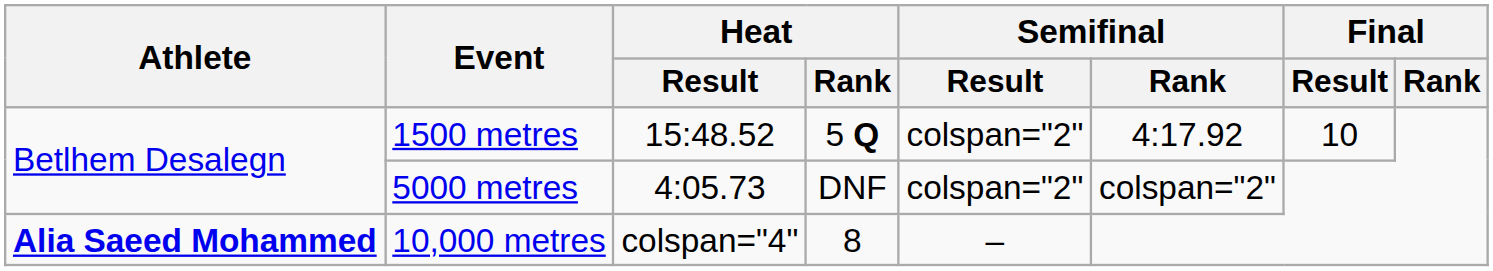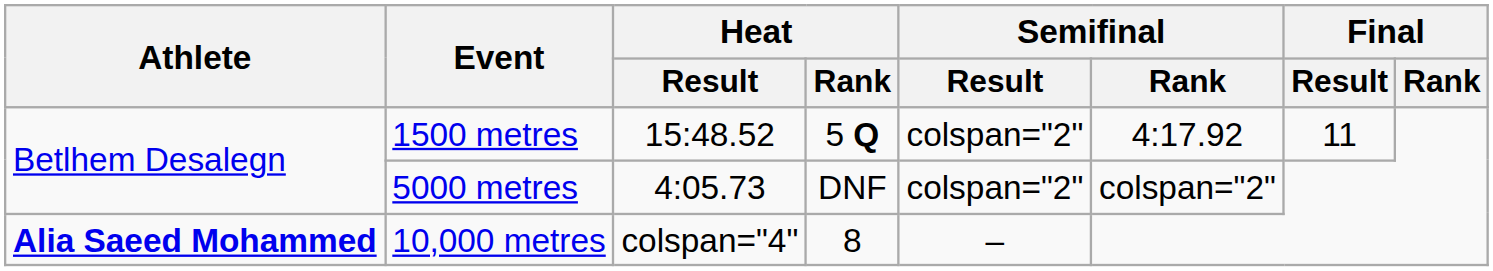(1340, 135) 10 -> (1340, 135) 11
